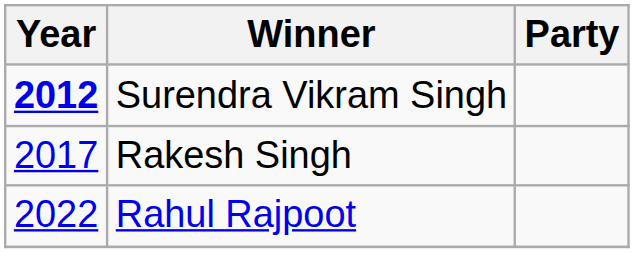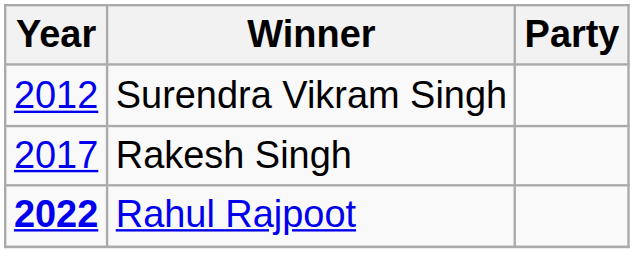(56, 94) bold -> (56, 94) normal
(56, 214) normal -> (56, 214) bold
